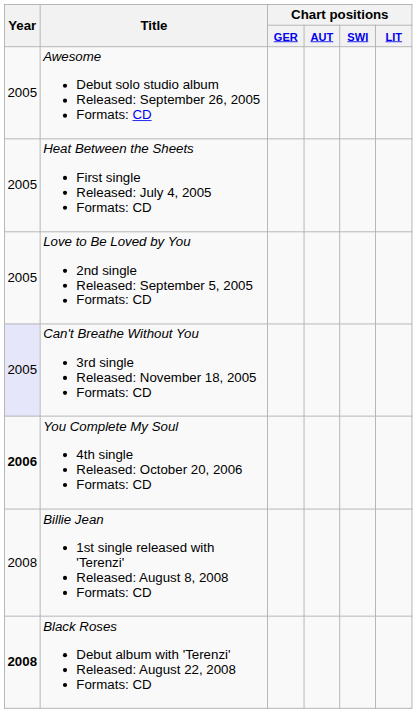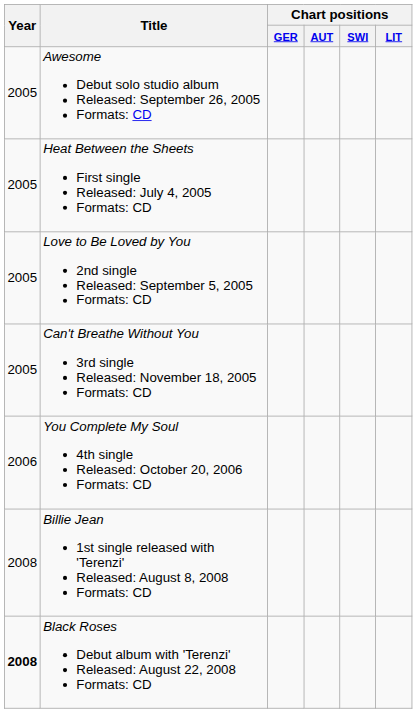(22, 370) lavender background -> (22, 370) no background
(22, 462) bold -> (22, 462) normal
